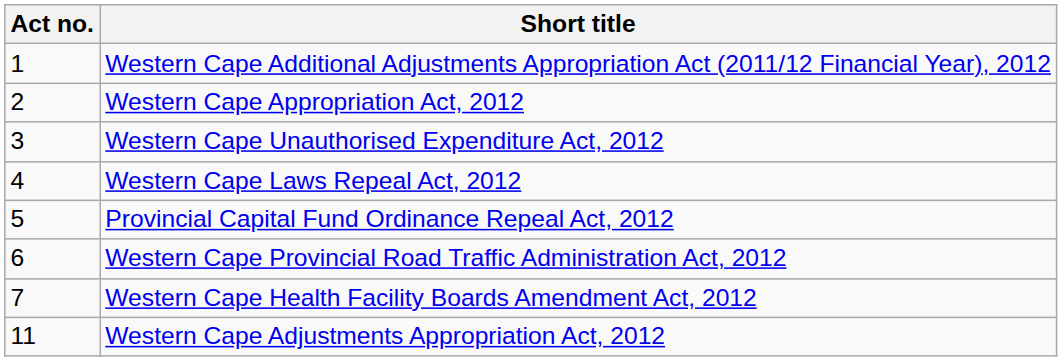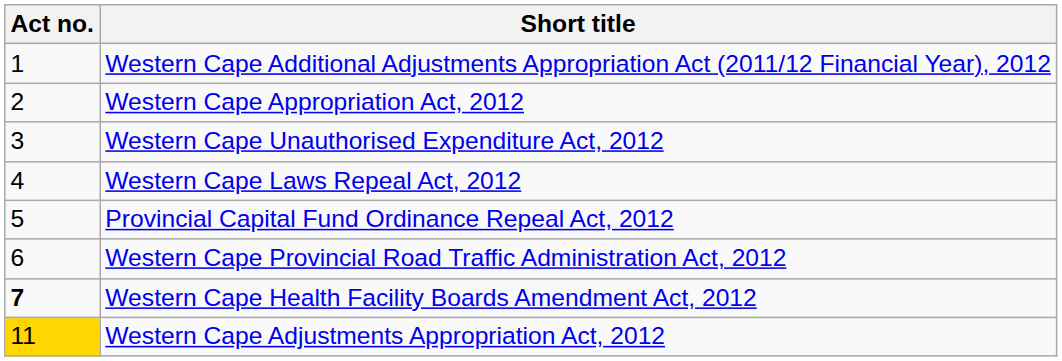(17, 297) normal -> (17, 297) bold
(23, 336) no background -> (23, 336) gold background
